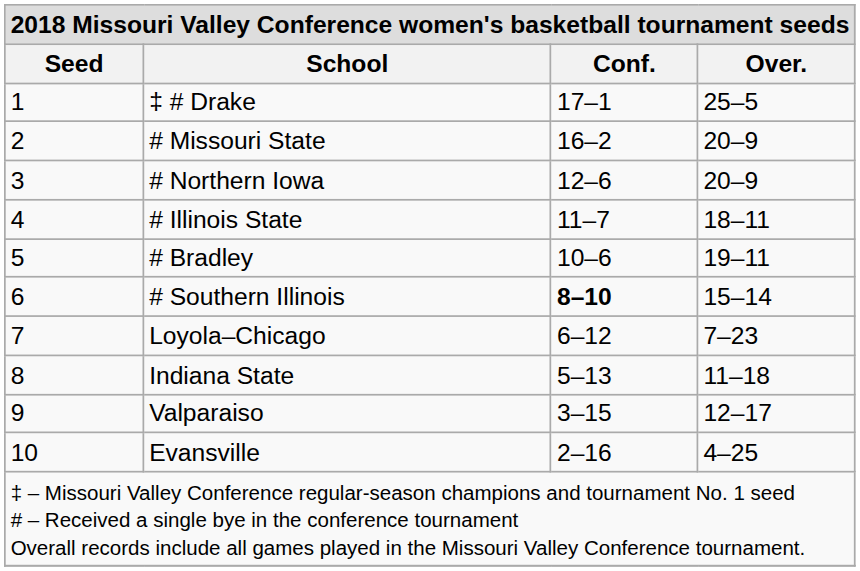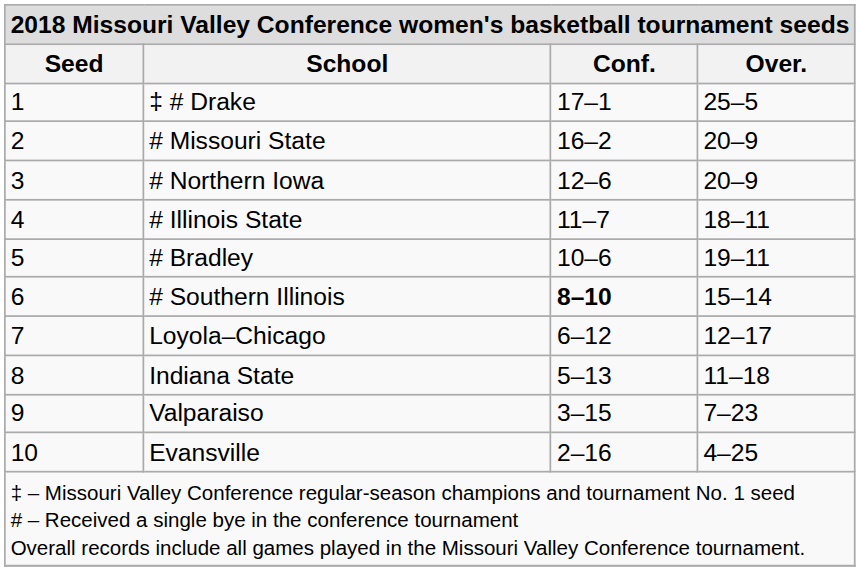(731, 336) 7–23 -> (738, 336) 12–17
(738, 414) 12–17 -> (731, 414) 7–23
